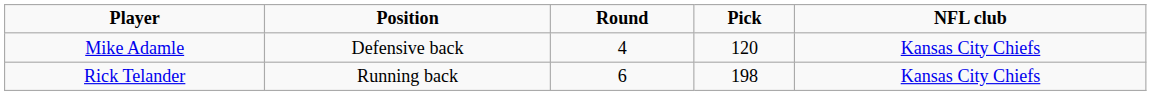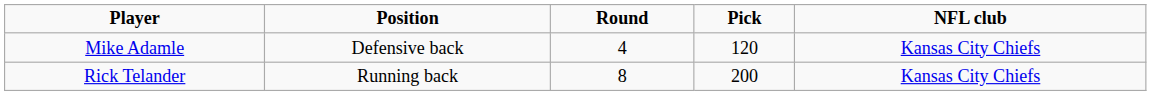(622, 76) 6 -> (622, 76) 8
(745, 76) 198 -> (745, 76) 200
